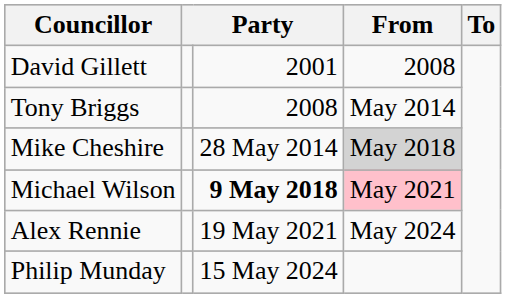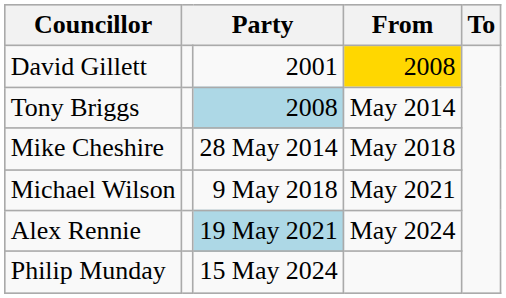(430, 66) no background -> (430, 66) gold background
(312, 107) no background -> (312, 107) lightblue background
(403, 148) lightgrey background -> (403, 148) no background
(274, 189) bold -> (275, 189) normal
(403, 189) pink background -> (403, 189) no background
(269, 230) no background -> (269, 230) lightblue background
